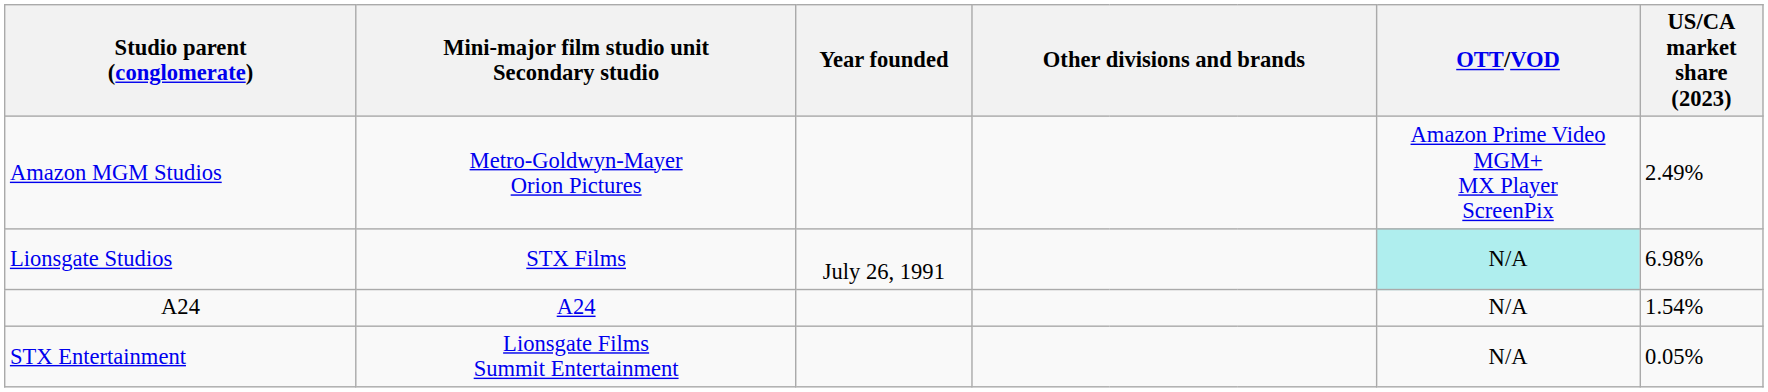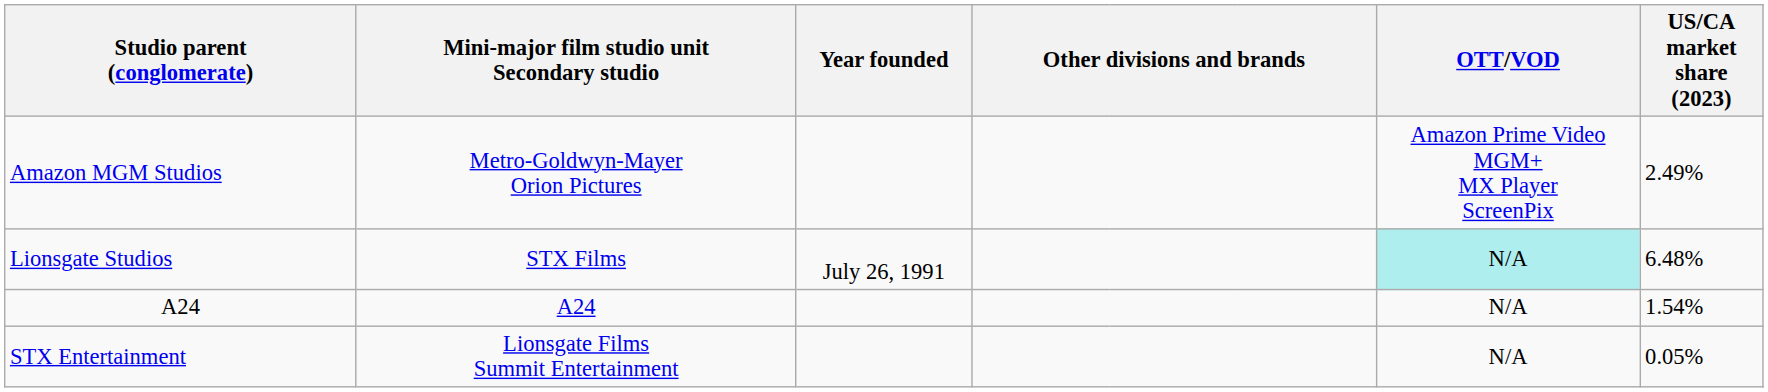(1674, 258) 6.98% -> (1674, 258) 6.48%
